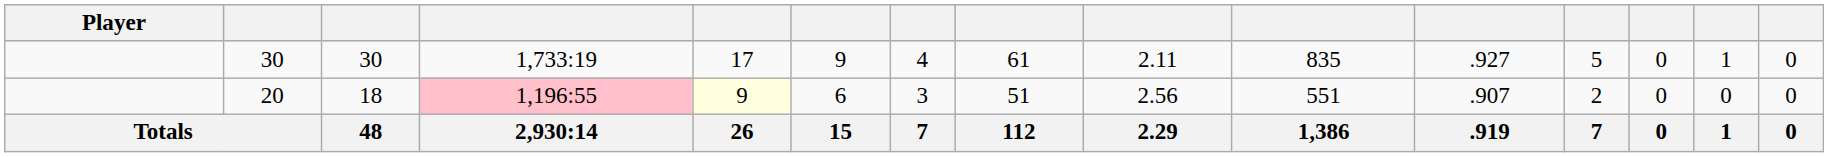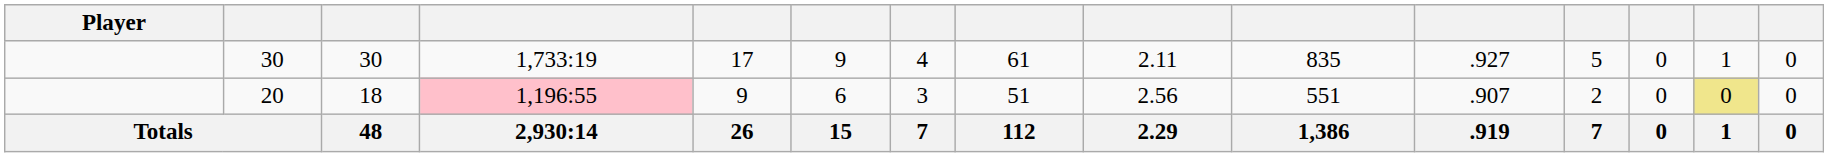(742, 95) lightyellow background -> (742, 95) no background
(1726, 95) no background -> (1726, 95) khaki background
